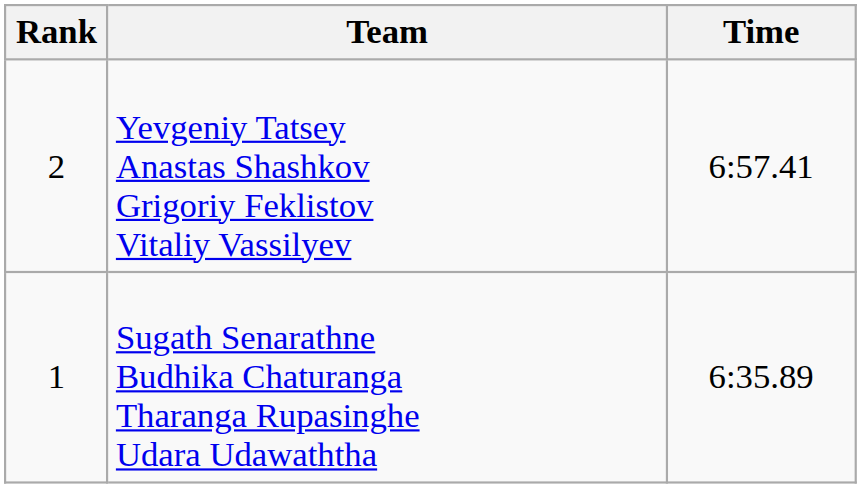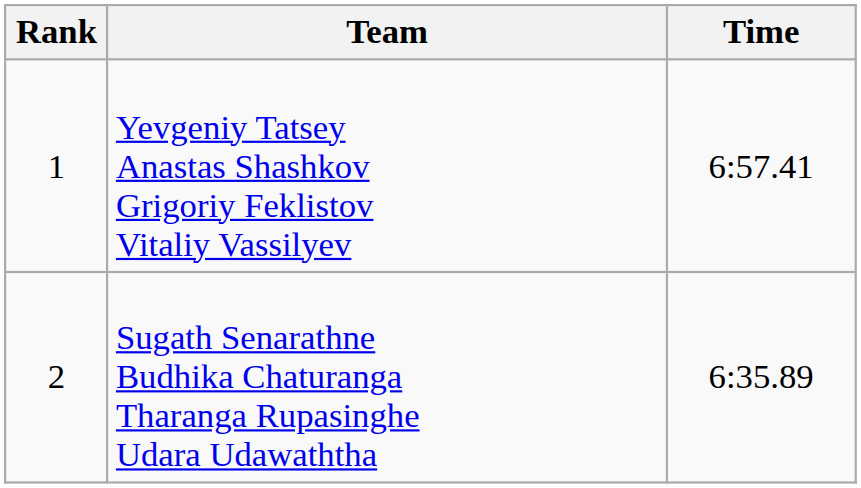(56, 165) 2 -> (56, 165) 1
(56, 376) 1 -> (56, 376) 2
